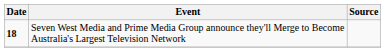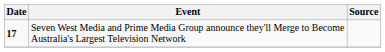(12, 33) 18 -> (12, 33) 17
